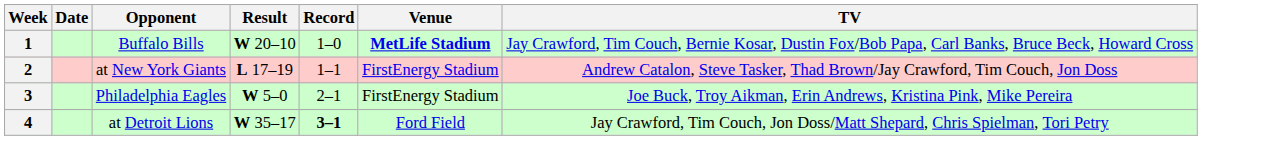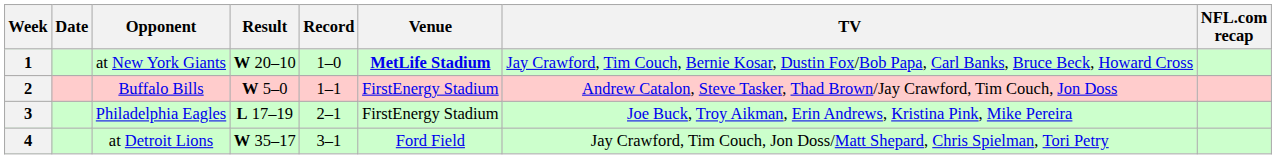+ column: (1234, 26)
(161, 43) Buffalo Bills -> (161, 62) at New York Giants
(161, 69) at New York Giants -> (161, 88) Buffalo Bills
(265, 69) L 17–19 -> (265, 88) W 5–0
(265, 95) W 5–0 -> (265, 114) L 17–19
(329, 122) bold -> (329, 140) normal
